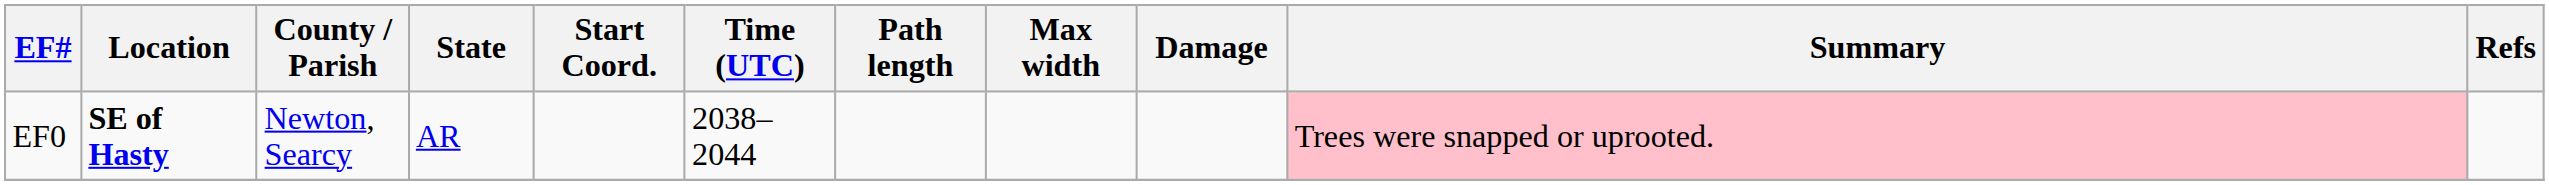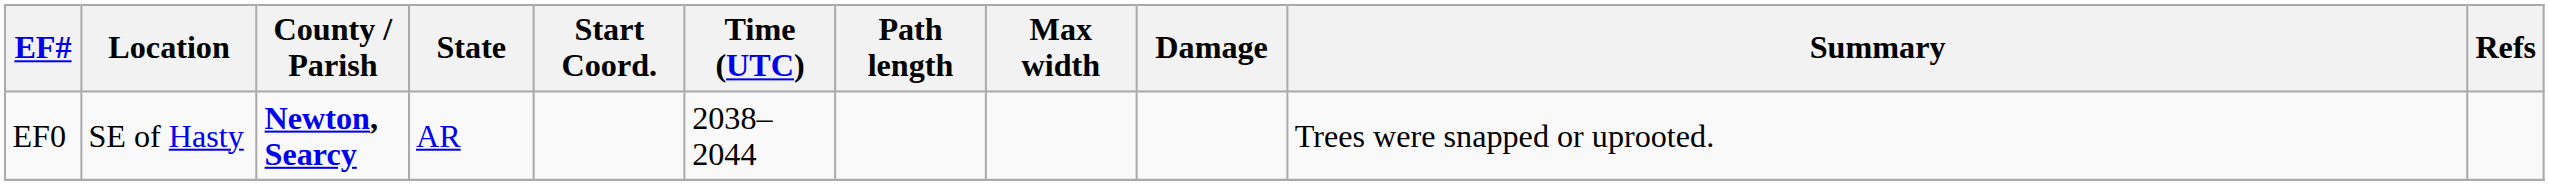(129, 135) bold -> (166, 135) normal
(320, 135) normal -> (321, 135) bold
(1504, 135) pink background -> (1504, 135) no background
